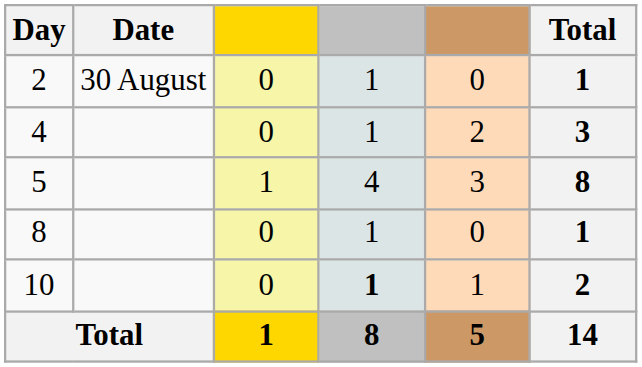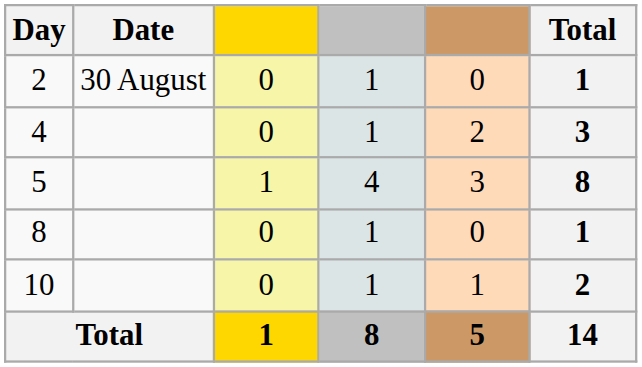(372, 284) bold -> (372, 284) normal
